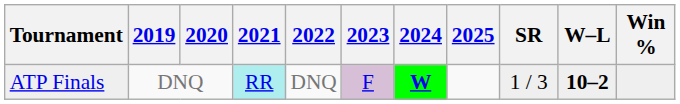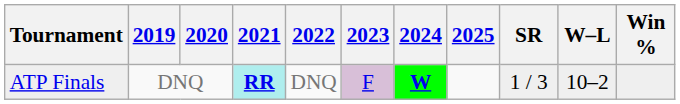(259, 82) normal -> (259, 82) bold
(587, 82) bold -> (587, 82) normal
